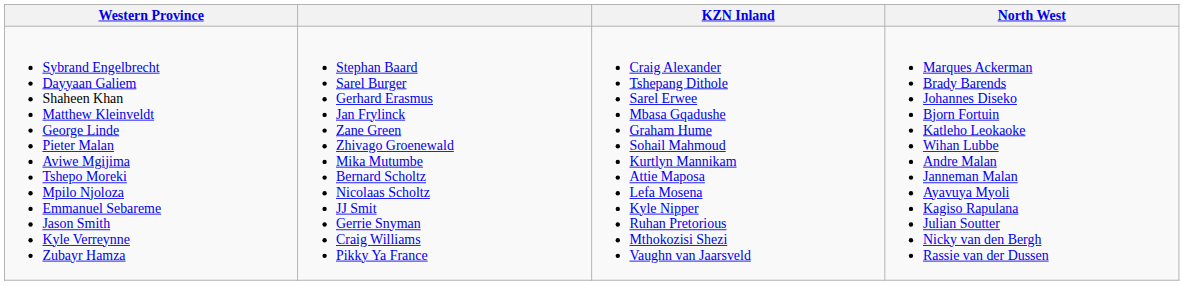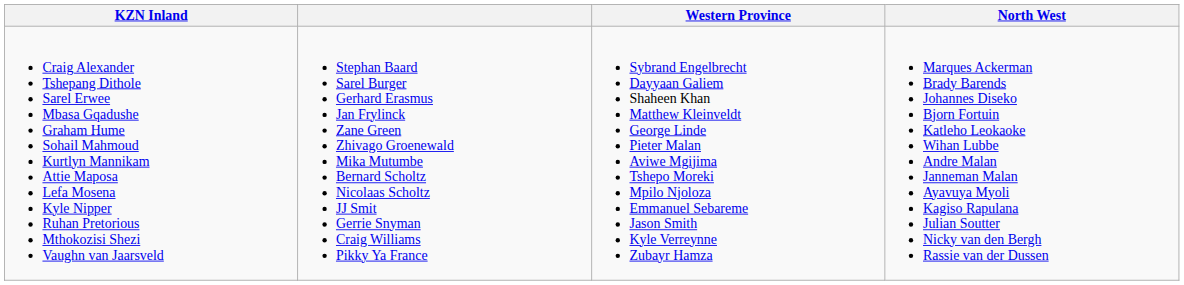columns swapped: (738, 15) <-> (151, 15)
